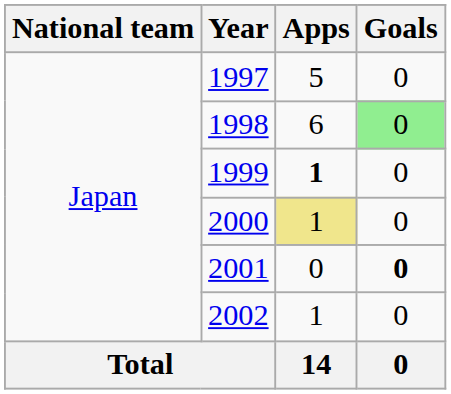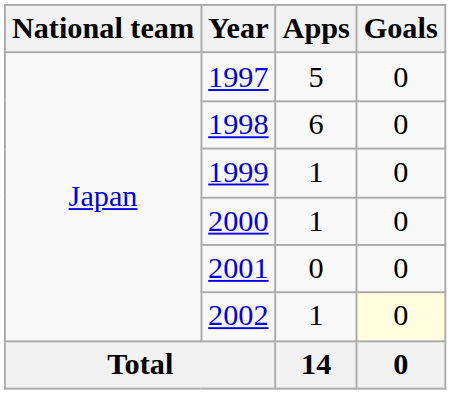(401, 124) lightgreen background -> (401, 124) no background
(316, 172) bold -> (316, 172) normal
(316, 220) khaki background -> (316, 220) no background
(401, 268) bold -> (401, 268) normal
(401, 316) no background -> (401, 316) lightyellow background
